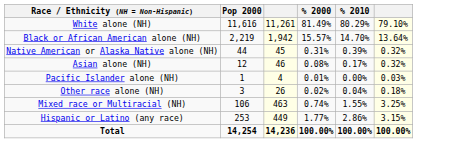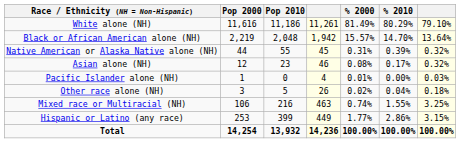+ column: (285, 11)
